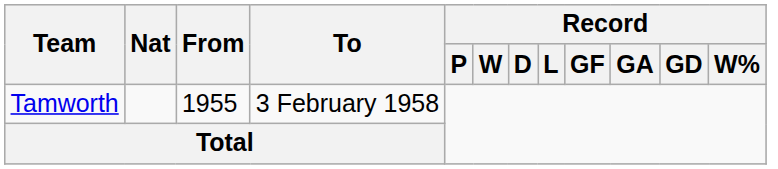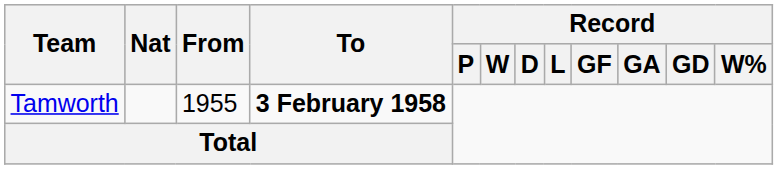(347, 103) normal -> (351, 103) bold
